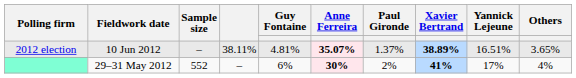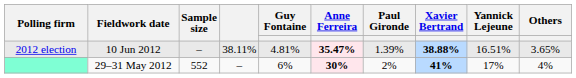(337, 49) 35.07% -> (337, 49) 35.47%
(389, 49) 1.37% -> (389, 49) 1.39%
(441, 49) 38.89% -> (441, 49) 38.88%
